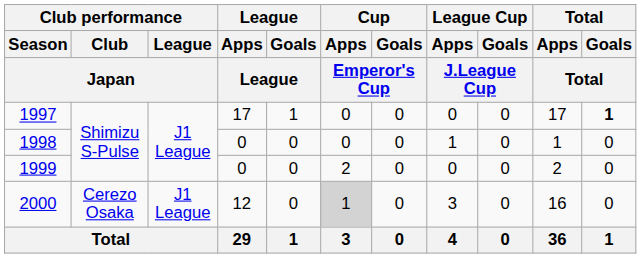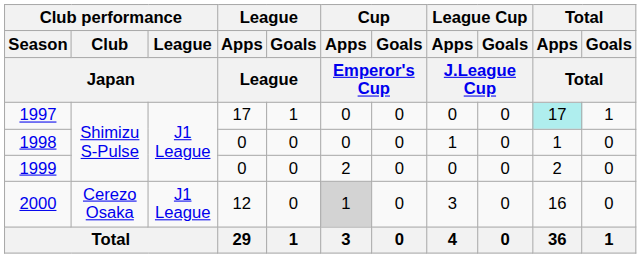(557, 115) no background -> (557, 115) paleturquoise background
(609, 115) bold -> (609, 115) normal
